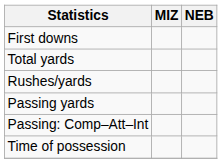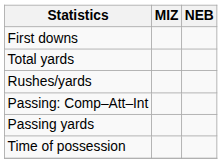rows swapped: (51, 103) <-> (78, 125)
